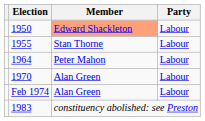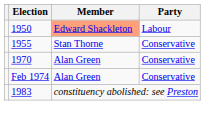(174, 44) Labour -> (168, 44) Conservative
- row: (21, 60)
(174, 76) Labour -> (168, 60) Conservative
(174, 92) Labour -> (168, 76) Conservative
